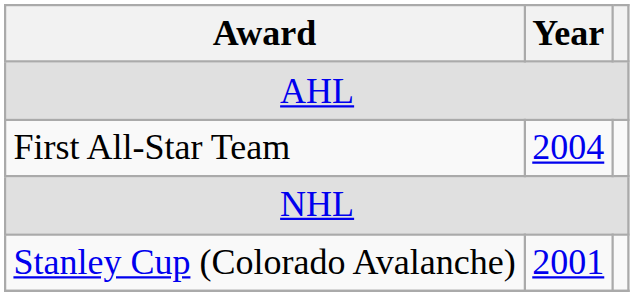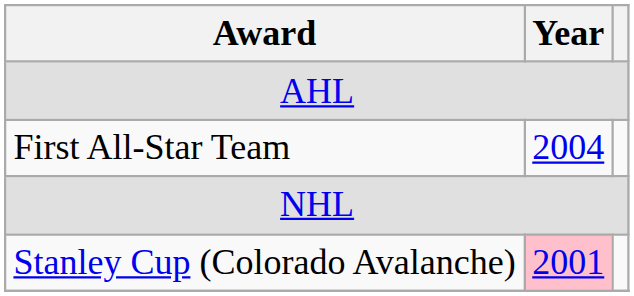(568, 261) no background -> (568, 261) pink background
